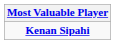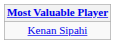(57, 30) bold -> (57, 30) normal
